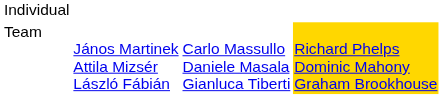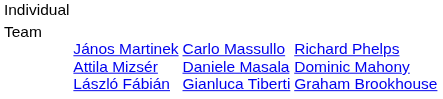(366, 66) gold background -> (366, 66) no background
